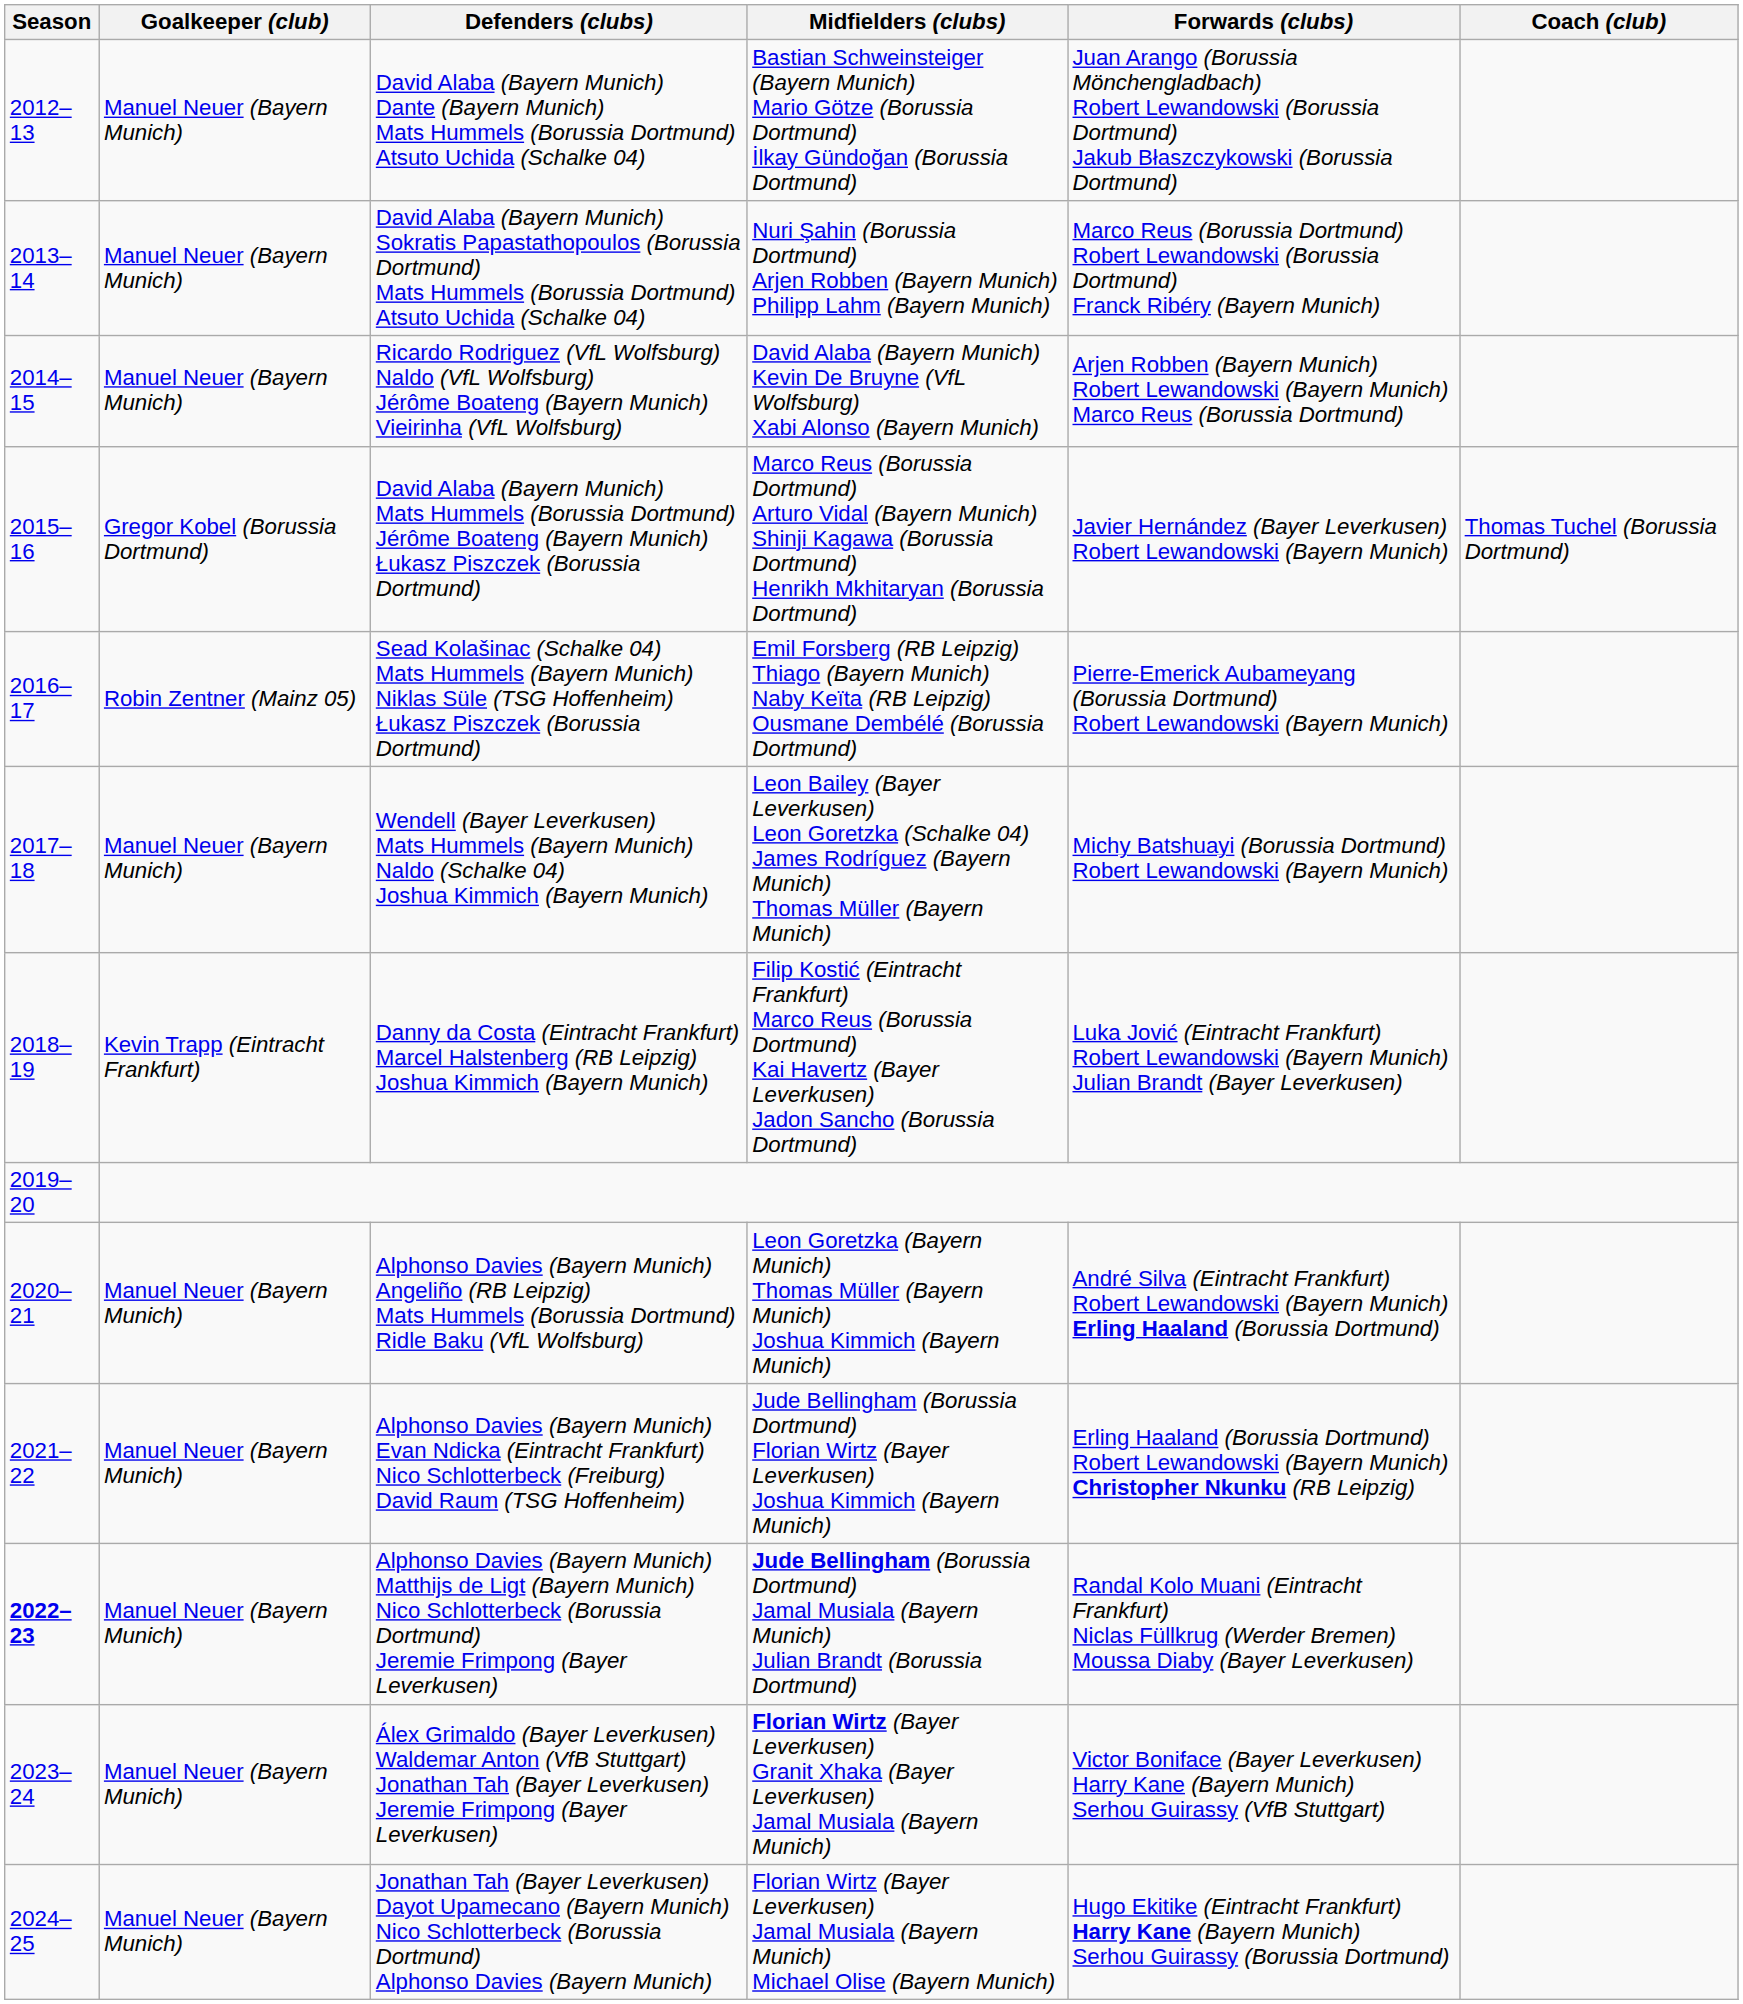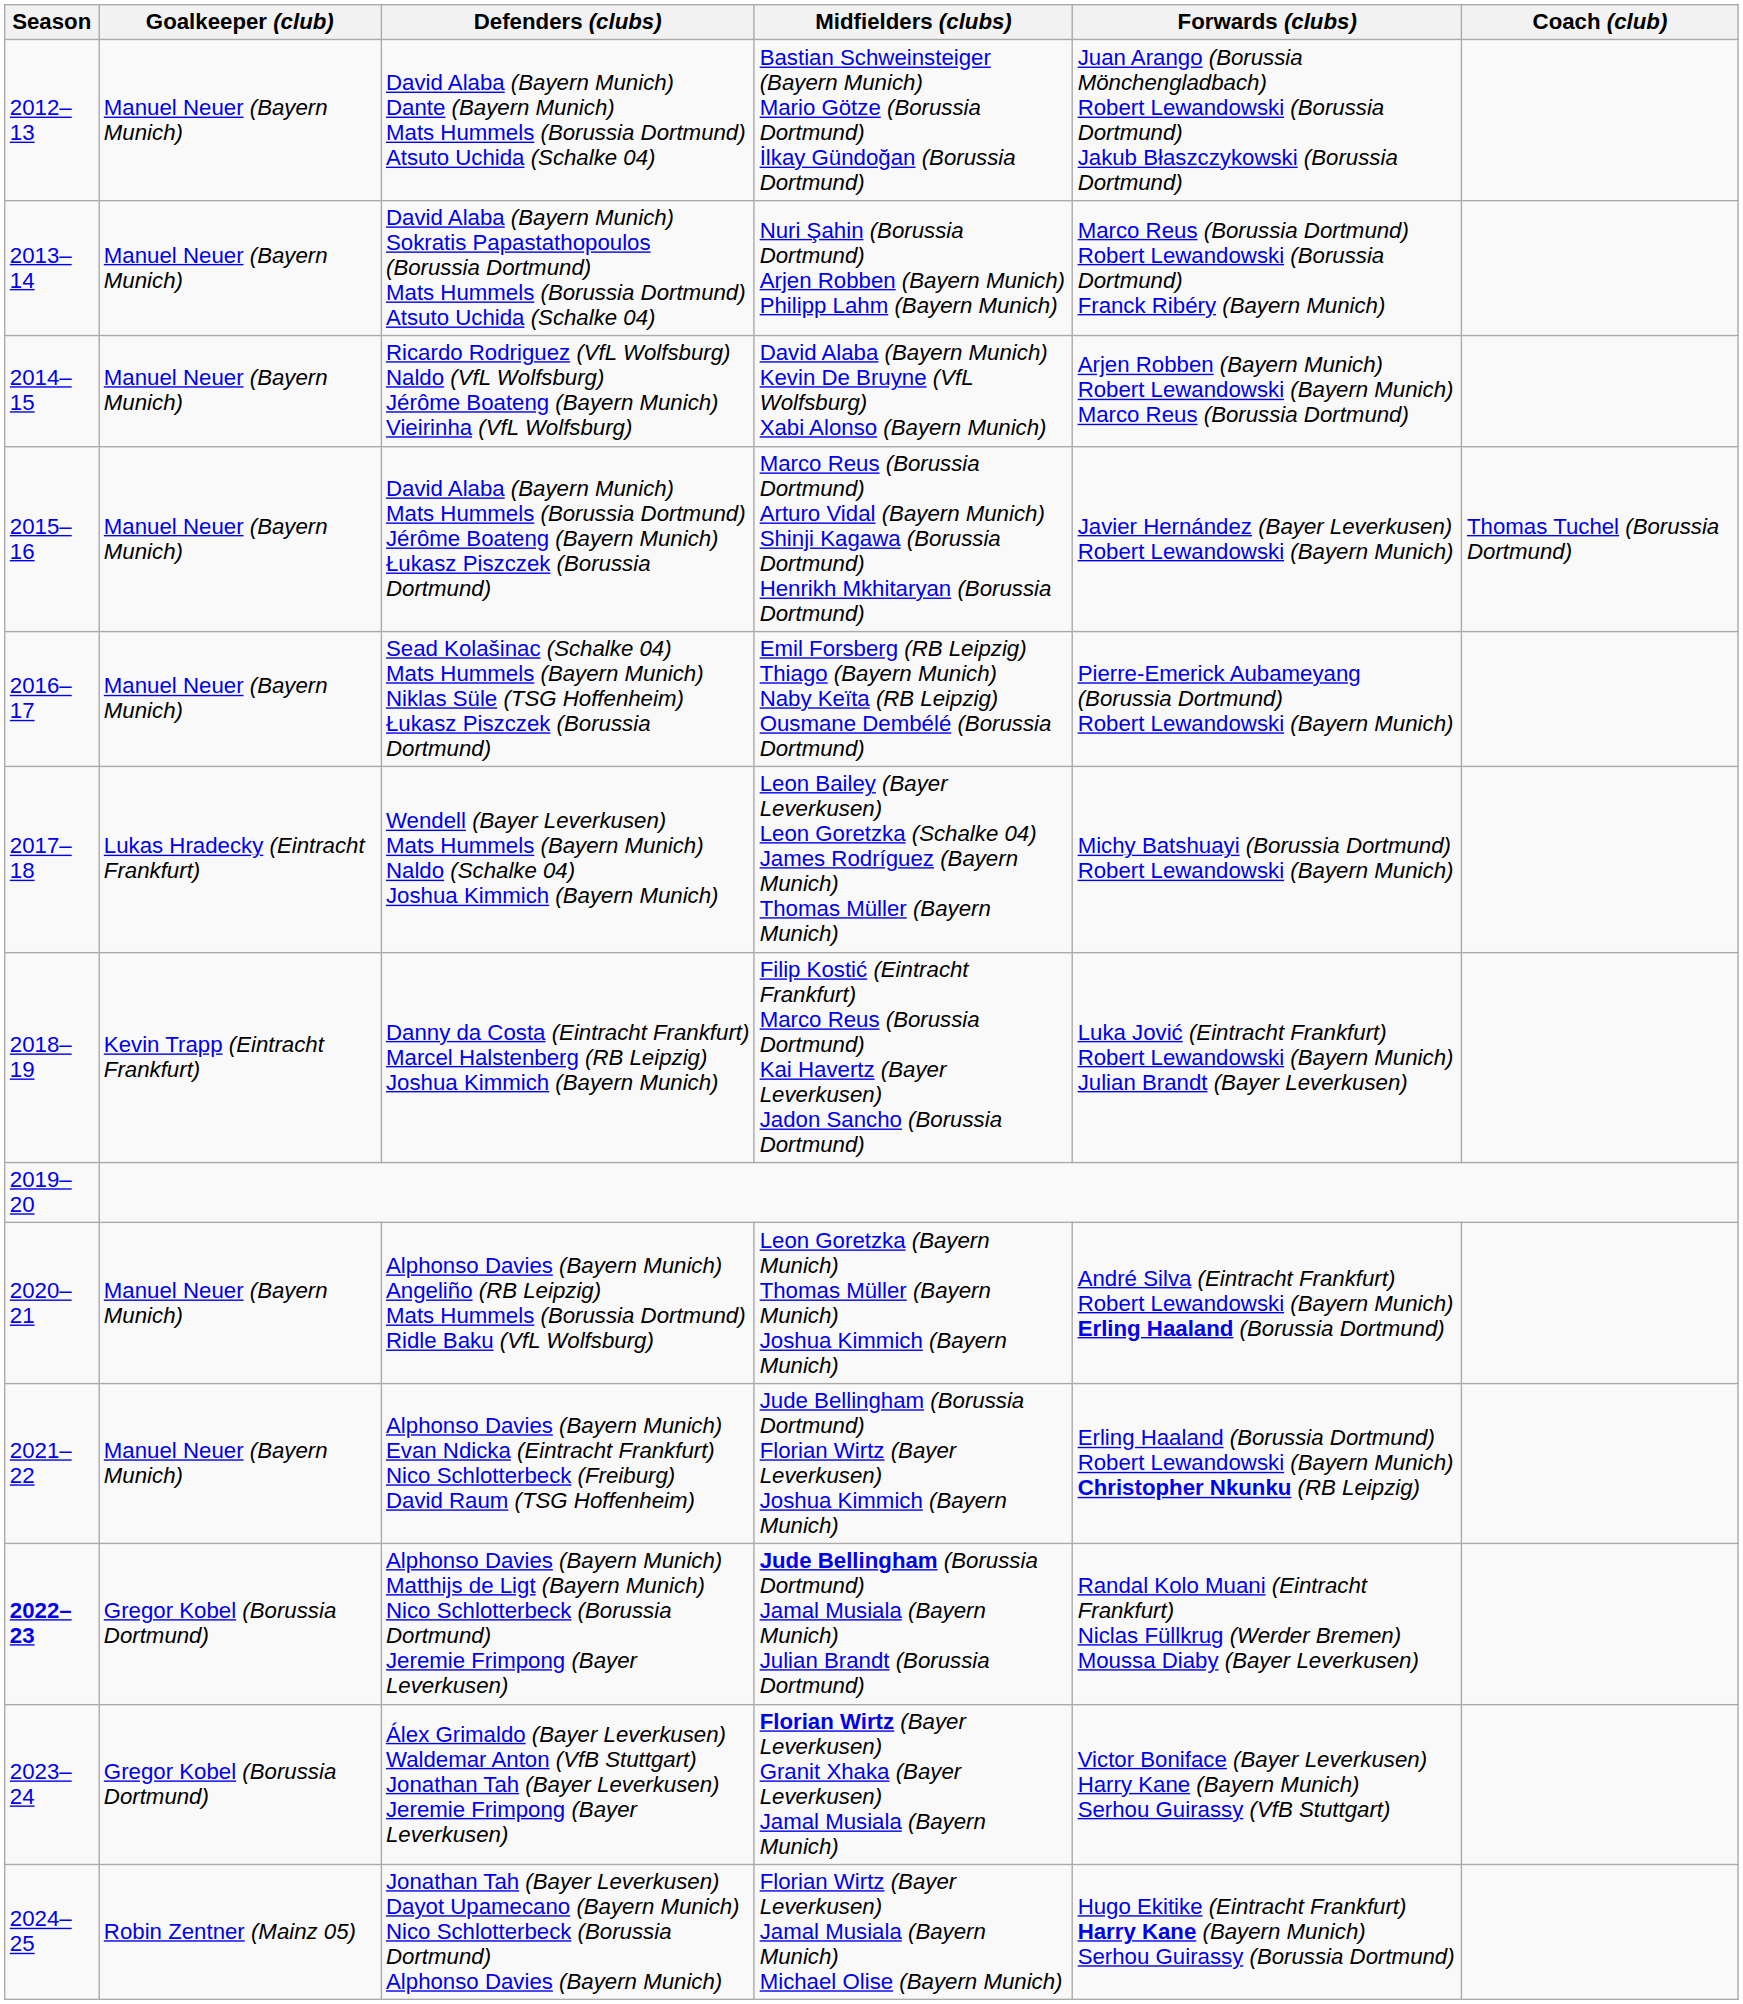(220, 538) Gregor Kobel (Borussia Dortmund) -> (216, 538) Manuel Neuer (Bayern Munich)
(230, 698) Robin Zentner (Mainz 05) -> (216, 698) Manuel Neuer (Bayern Munich)
(216, 859) Manuel Neuer (Bayern Munich) -> (234, 859) Lukas Hradecky (Eintracht Frankfurt)
(216, 1623) Manuel Neuer (Bayern Munich) -> (220, 1623) Gregor Kobel (Borussia Dortmund)
(216, 1783) Manuel Neuer (Bayern Munich) -> (220, 1783) Gregor Kobel (Borussia Dortmund)
(216, 1931) Manuel Neuer (Bayern Munich) -> (230, 1931) Robin Zentner (Mainz 05)
